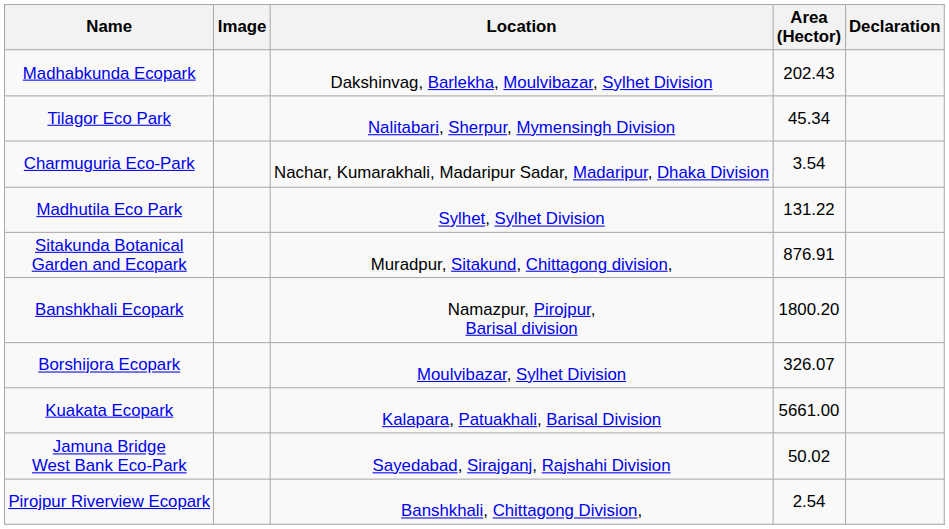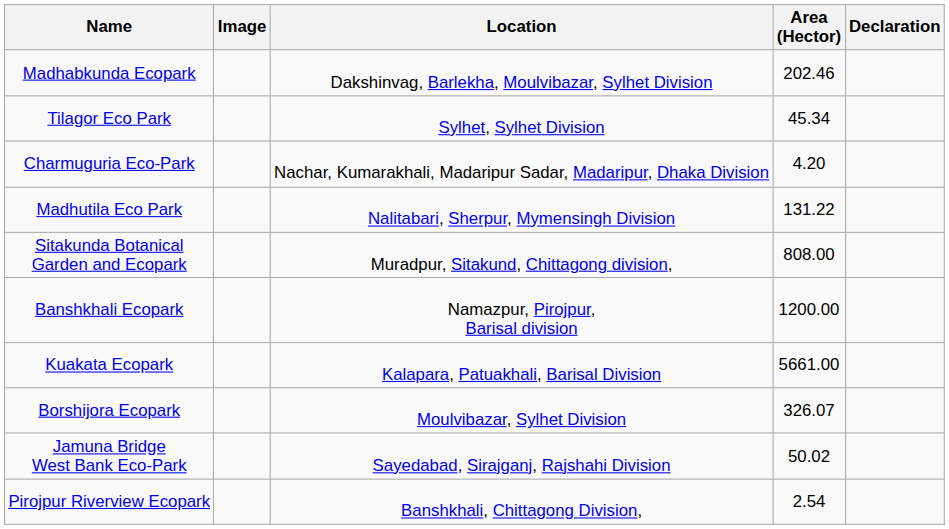(809, 72) 202.43 -> (809, 72) 202.46
(522, 127) Nalitabari, Sherpur, Mymensingh Division -> (522, 127) Sylhet, Sylhet Division
(809, 163) 3.54 -> (809, 163) 4.20
(522, 218) Sylhet, Sylhet Division -> (522, 218) Nalitabari, Sherpur, Mymensingh Division
(809, 254) 876.91 -> (809, 254) 808.00
(809, 309) 1800.20 -> (809, 309) 1200.00
rows swapped: (109, 410) <-> (109, 364)
